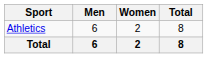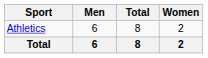columns swapped: (138, 12) <-> (181, 12)
